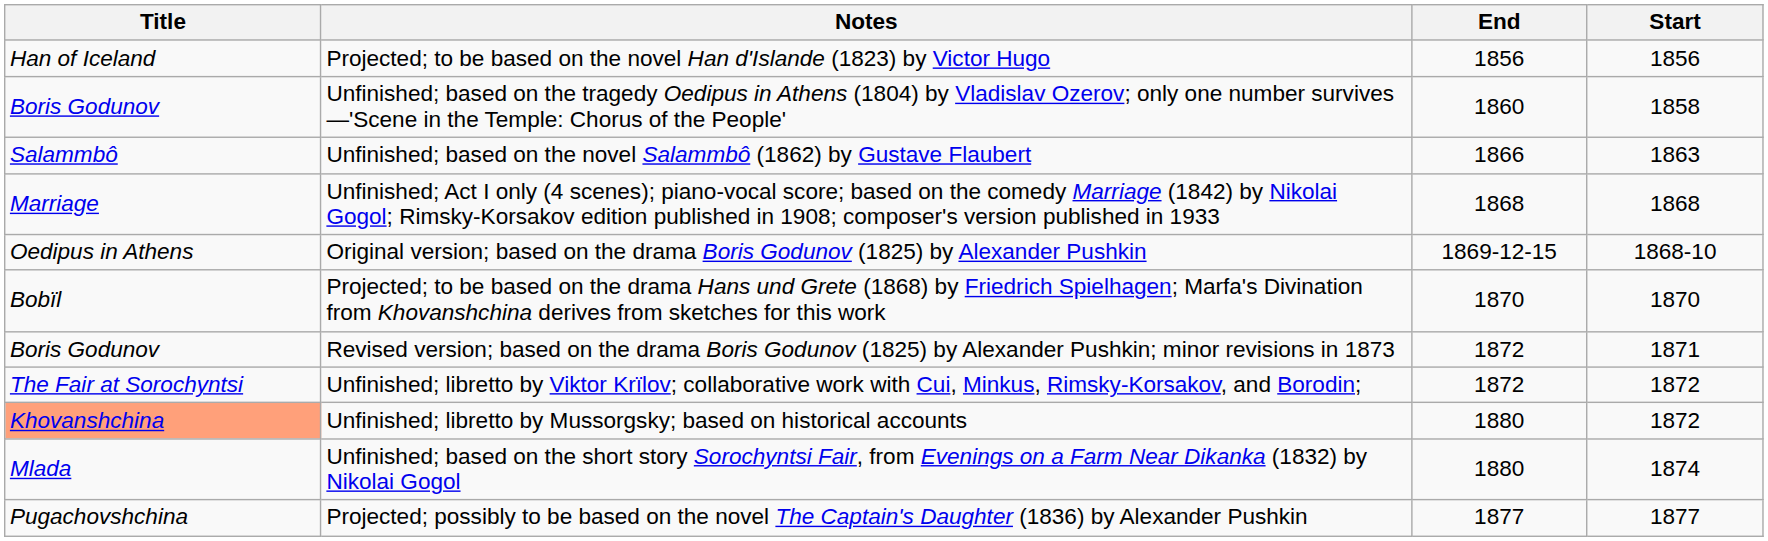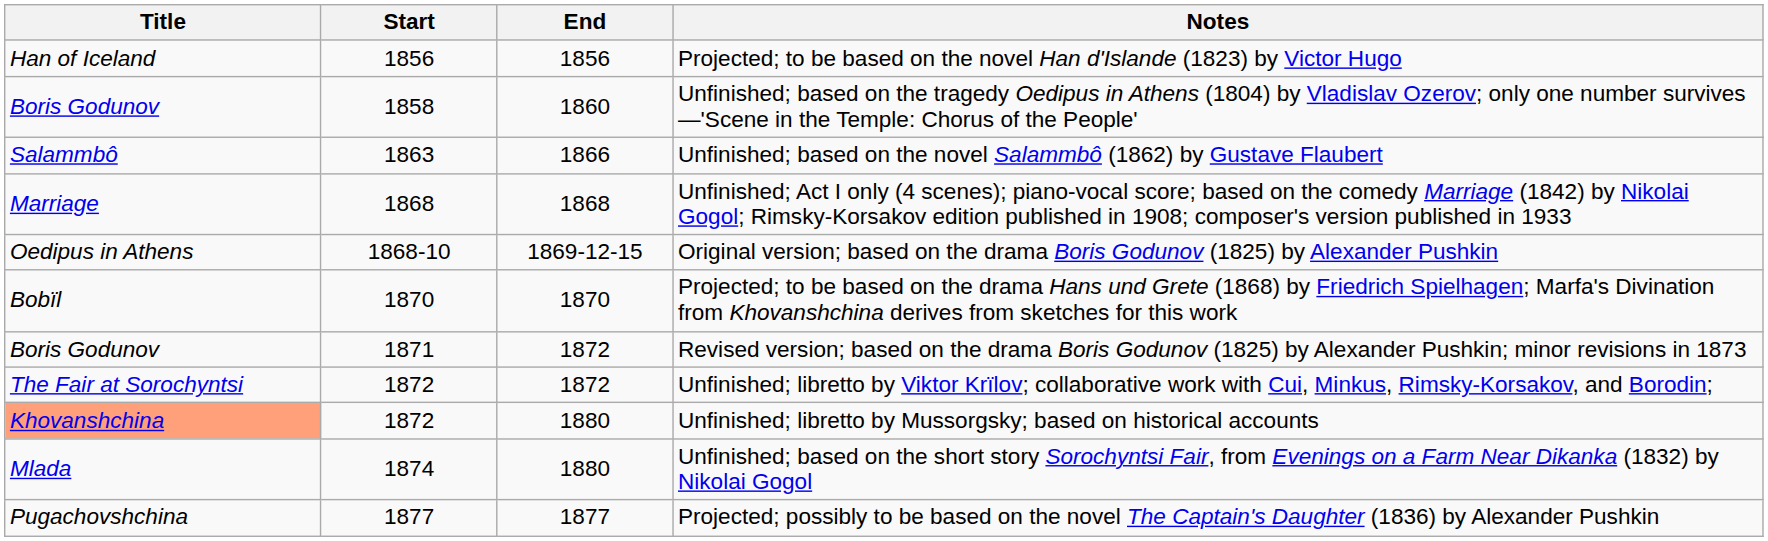columns swapped: (1675, 22) <-> (866, 22)
